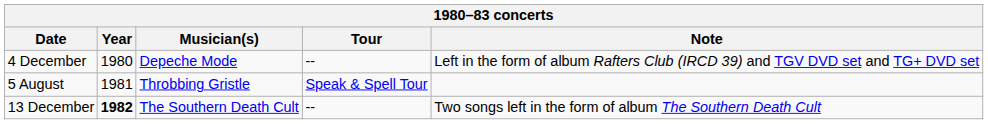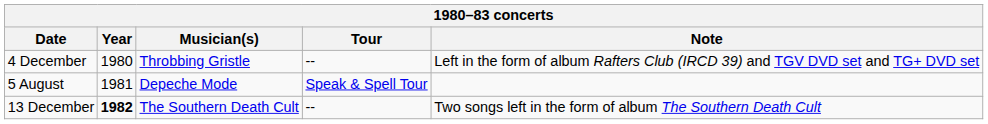(188, 61) Depeche Mode -> (195, 61) Throbbing Gristle
(195, 84) Throbbing Gristle -> (188, 84) Depeche Mode
